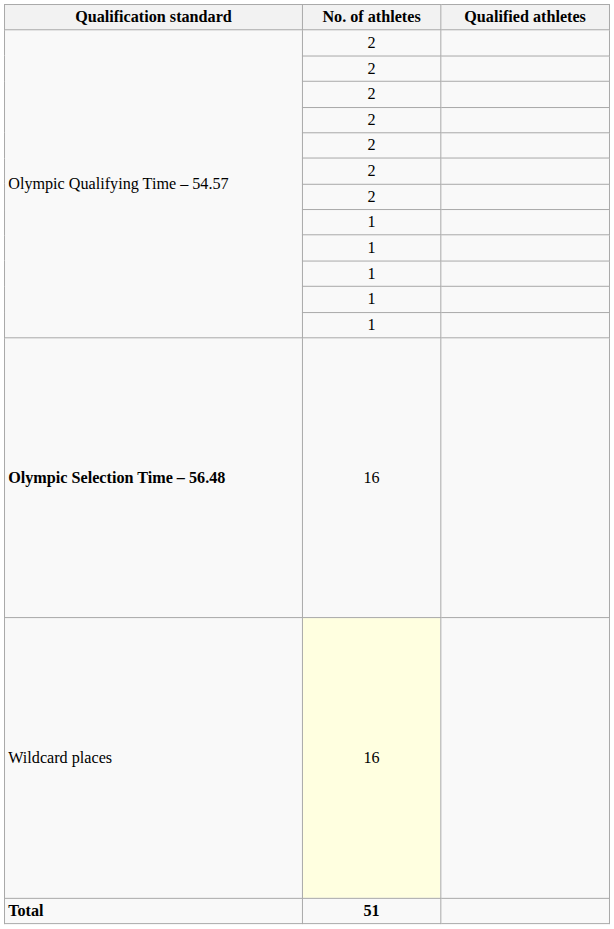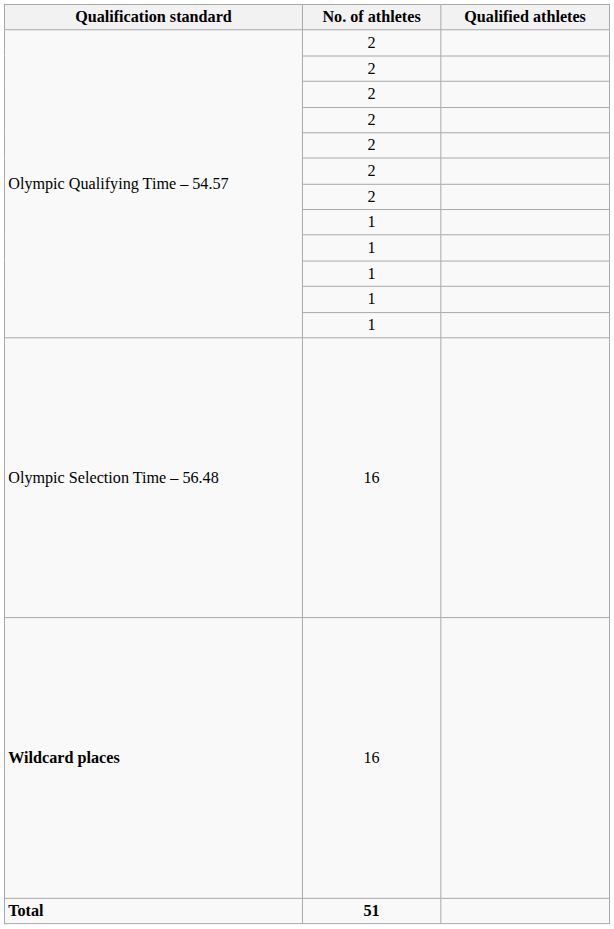(117, 477) bold -> (113, 477) normal
(60, 757) normal -> (64, 757) bold
(372, 757) lightyellow background -> (372, 757) no background
